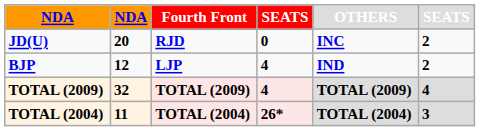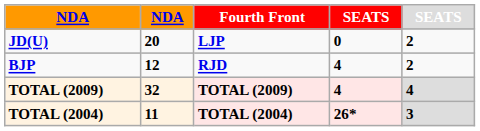- column: (366, 17)
(170, 41) RJD -> (211, 41) LJP
(169, 65) LJP -> (213, 65) RJD
